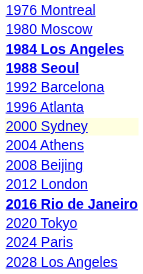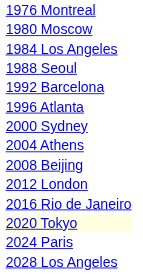(65, 49) bold -> (62, 49) normal
(42, 68) bold -> (41, 68) normal
(47, 126) lightyellow background -> (47, 126) no background
(72, 204) bold -> (69, 204) normal
(42, 223) no background -> (42, 223) lightyellow background
